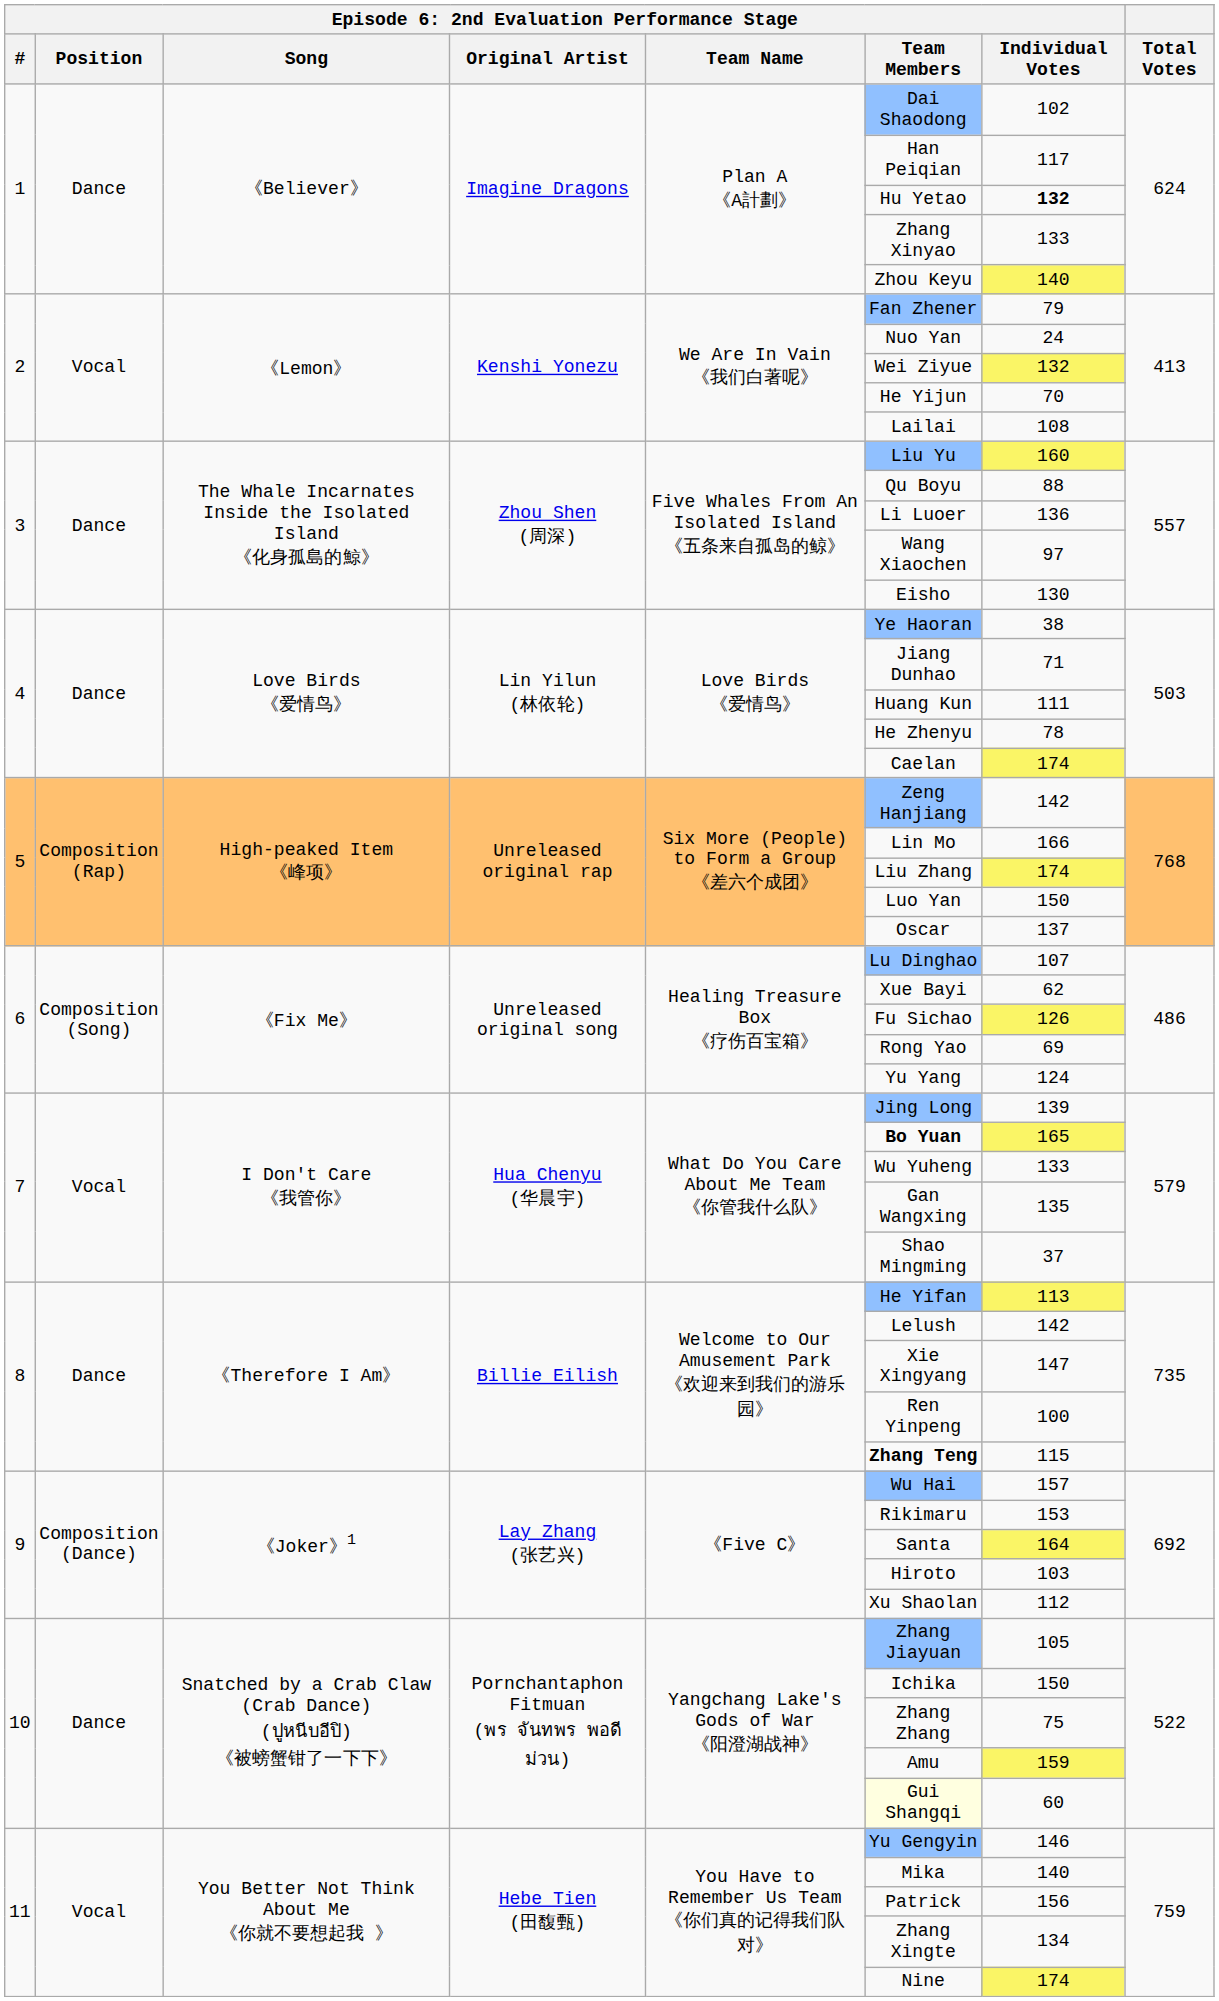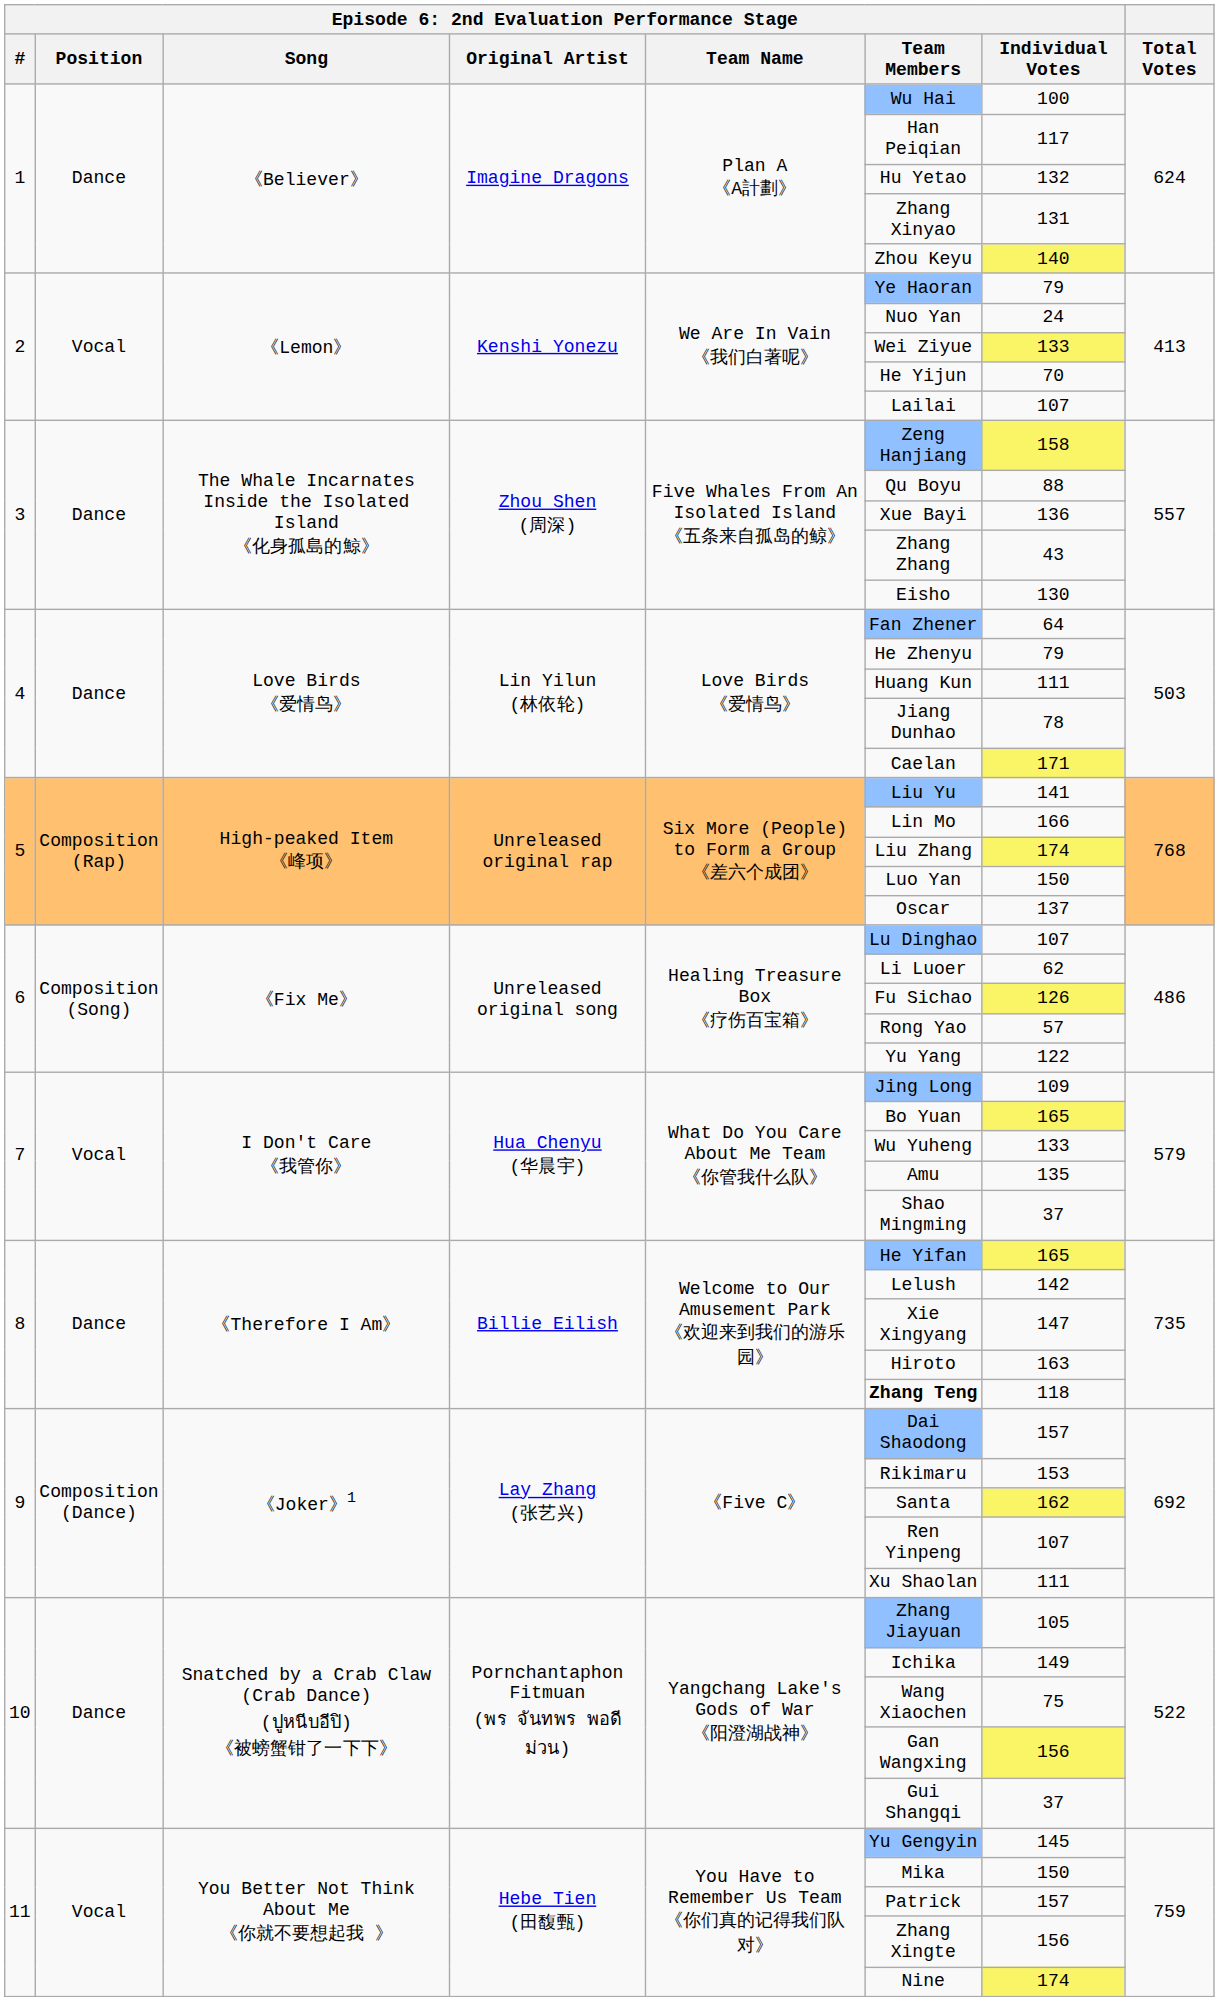(923, 110) Dai Shaodong -> (923, 99) Wu Hai
(1053, 110) 102 -> (1053, 99) 100
(1053, 200) bold -> (1053, 179) normal
(1053, 240) 133 -> (1053, 219) 131
(923, 309) Fan Zhener -> (923, 288) Ye Haoran
(1053, 368) 132 -> (1053, 347) 133
(1053, 427) 108 -> (1053, 406) 107
(923, 456) Liu Yu -> (923, 446) Zeng Hanjiang
(1053, 456) 160 -> (1053, 446) 158
(923, 515) Li Luoer -> (923, 515) Xue Bayi
(923, 555) Wang Xiaochen -> (923, 555) Zhang Zhang
(1053, 555) 97 -> (1053, 555) 43
(923, 624) Ye Haoran -> (923, 624) Fan Zhener
(1053, 624) 38 -> (1053, 624) 64
(923, 664) Jiang Dunhao -> (923, 654) He Zhenyu
(1053, 664) 71 -> (1053, 654) 79
(923, 734) He Zhenyu -> (923, 723) Jiang Dunhao
(1053, 763) 174 -> (1053, 763) 171
(923, 803) Zeng Hanjiang -> (923, 792) Liu Yu
(1053, 803) 142 -> (1053, 792) 141
(923, 990) Xue Bayi -> (923, 969) Li Luoer
(1053, 1049) 69 -> (1053, 1028) 57
(1053, 1078) 124 -> (1053, 1057) 122
(1053, 1108) 139 -> (1053, 1087) 109
(923, 1137) bold -> (923, 1116) normal
(923, 1207) Gan Wangxing -> (923, 1175) Amu
(1053, 1297) 113 -> (1053, 1255) 165
(923, 1416) Ren Yinpeng -> (923, 1364) Hiroto
(1053, 1416) 100 -> (1053, 1364) 163
(1053, 1456) 115 -> (1053, 1394) 118
(923, 1486) Wu Hai -> (923, 1434) Dai Shaodong
(1053, 1545) 164 -> (1053, 1503) 162
(923, 1574) Hiroto -> (923, 1543) Ren Yinpeng
(1053, 1574) 103 -> (1053, 1543) 107
(1053, 1603) 112 -> (1053, 1583) 111
(1053, 1683) 150 -> (1053, 1662) 149
(923, 1723) Zhang Zhang -> (923, 1702) Wang Xiaochen
(923, 1763) Amu -> (923, 1753) Gan Wangxing
(1053, 1763) 159 -> (1053, 1753) 156
(923, 1803) lightyellow background -> (923, 1803) no background
(1053, 1803) 60 -> (1053, 1803) 37
(1053, 1843) 146 -> (1053, 1843) 145
(1053, 1872) 140 -> (1053, 1872) 150
(1053, 1902) 156 -> (1053, 1902) 157
(1053, 1942) 134 -> (1053, 1942) 156
